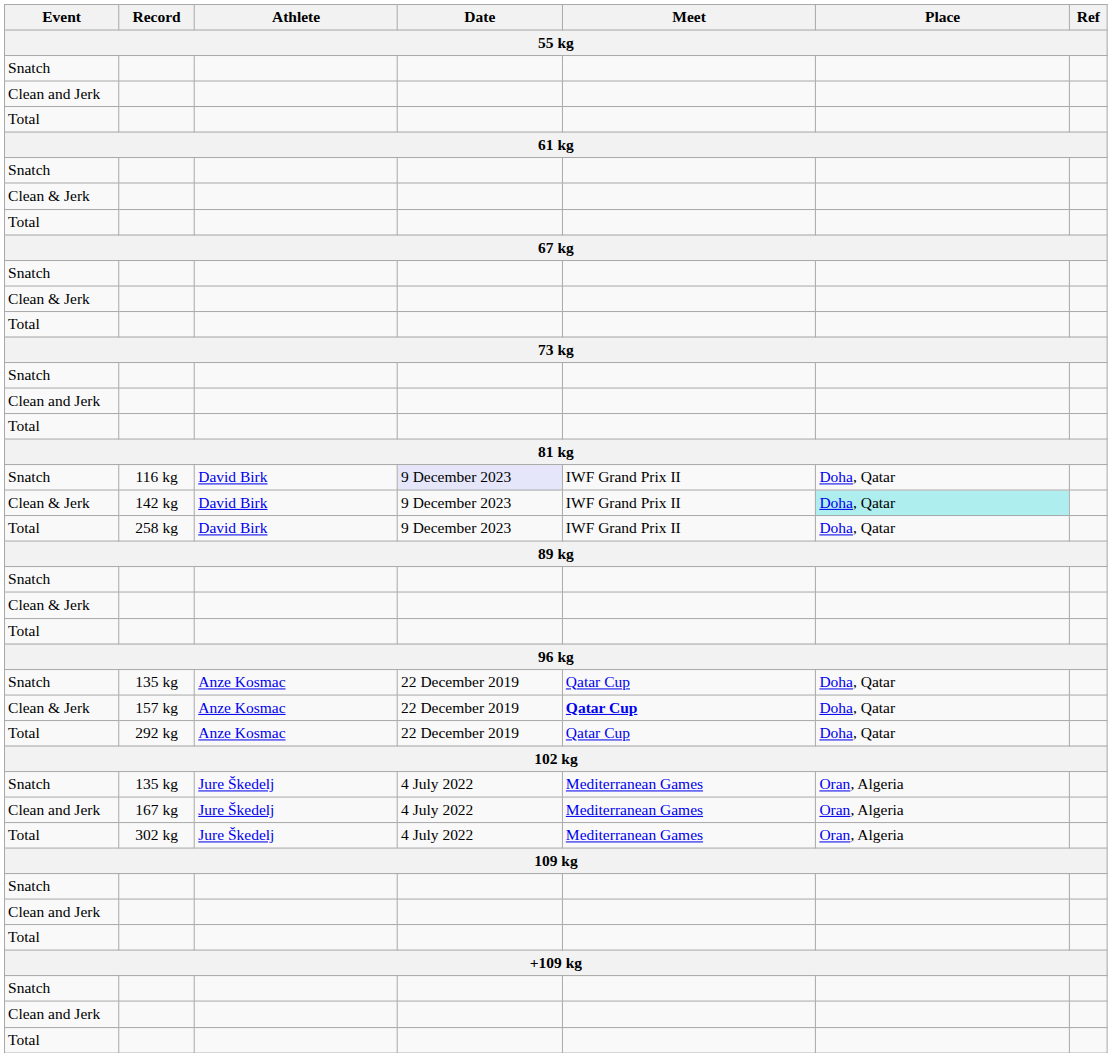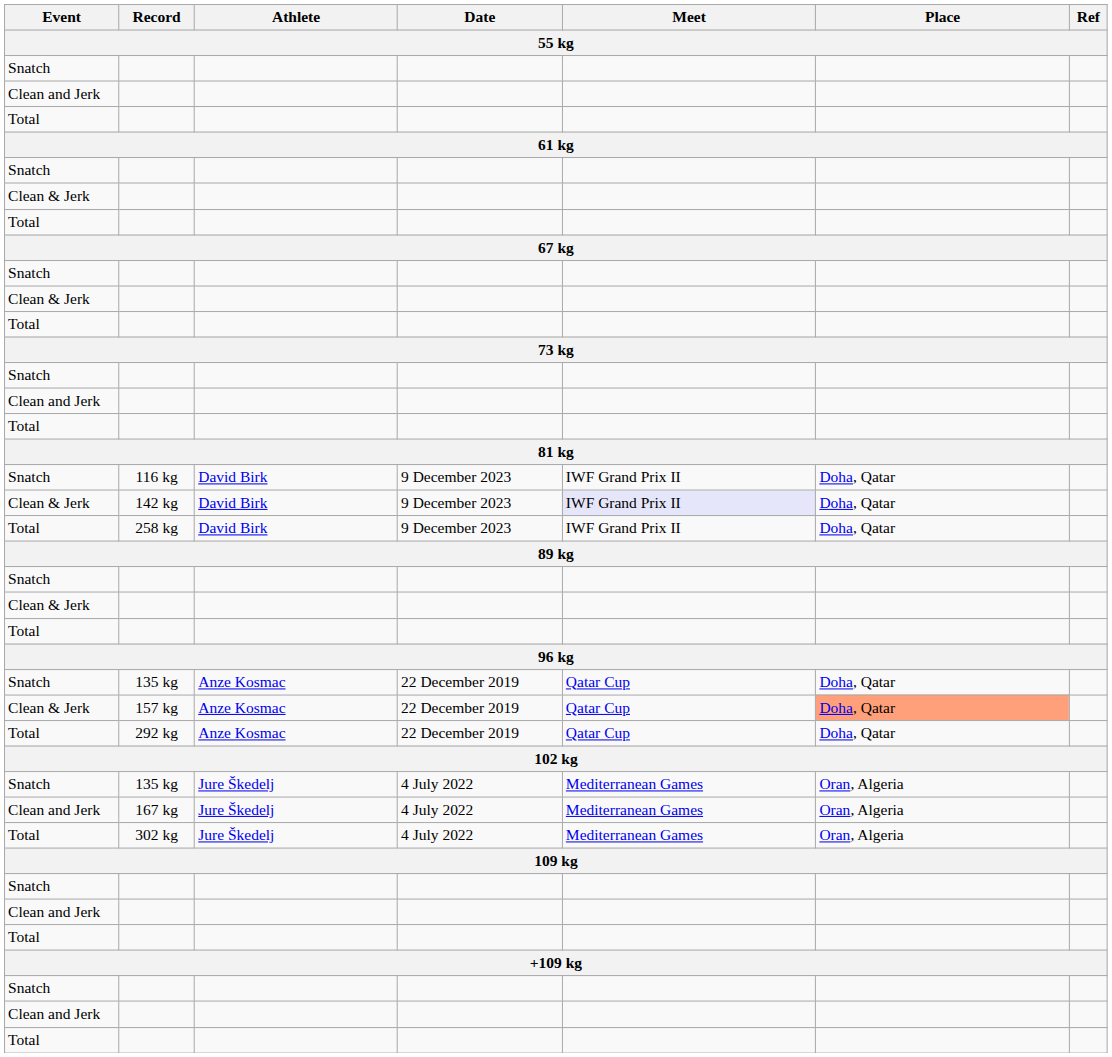(456, 477) lavender background -> (456, 477) no background
(623, 503) no background -> (623, 503) lavender background
(857, 503) paleturquoise background -> (857, 503) no background
(602, 707) bold -> (598, 707) normal
(857, 707) no background -> (857, 707) lightsalmon background
